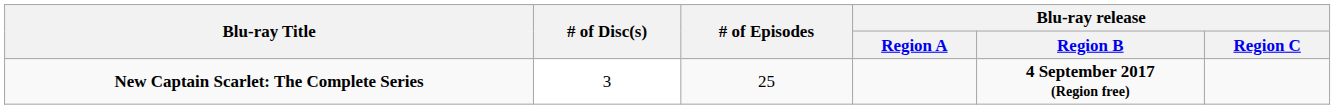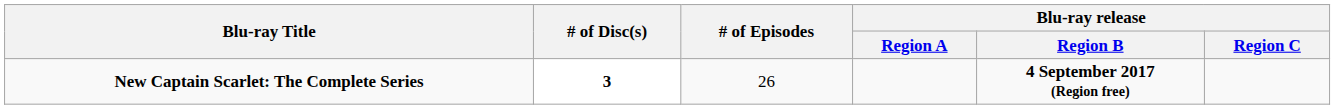(607, 81) normal -> (607, 81) bold
(766, 81) 25 -> (766, 81) 26
